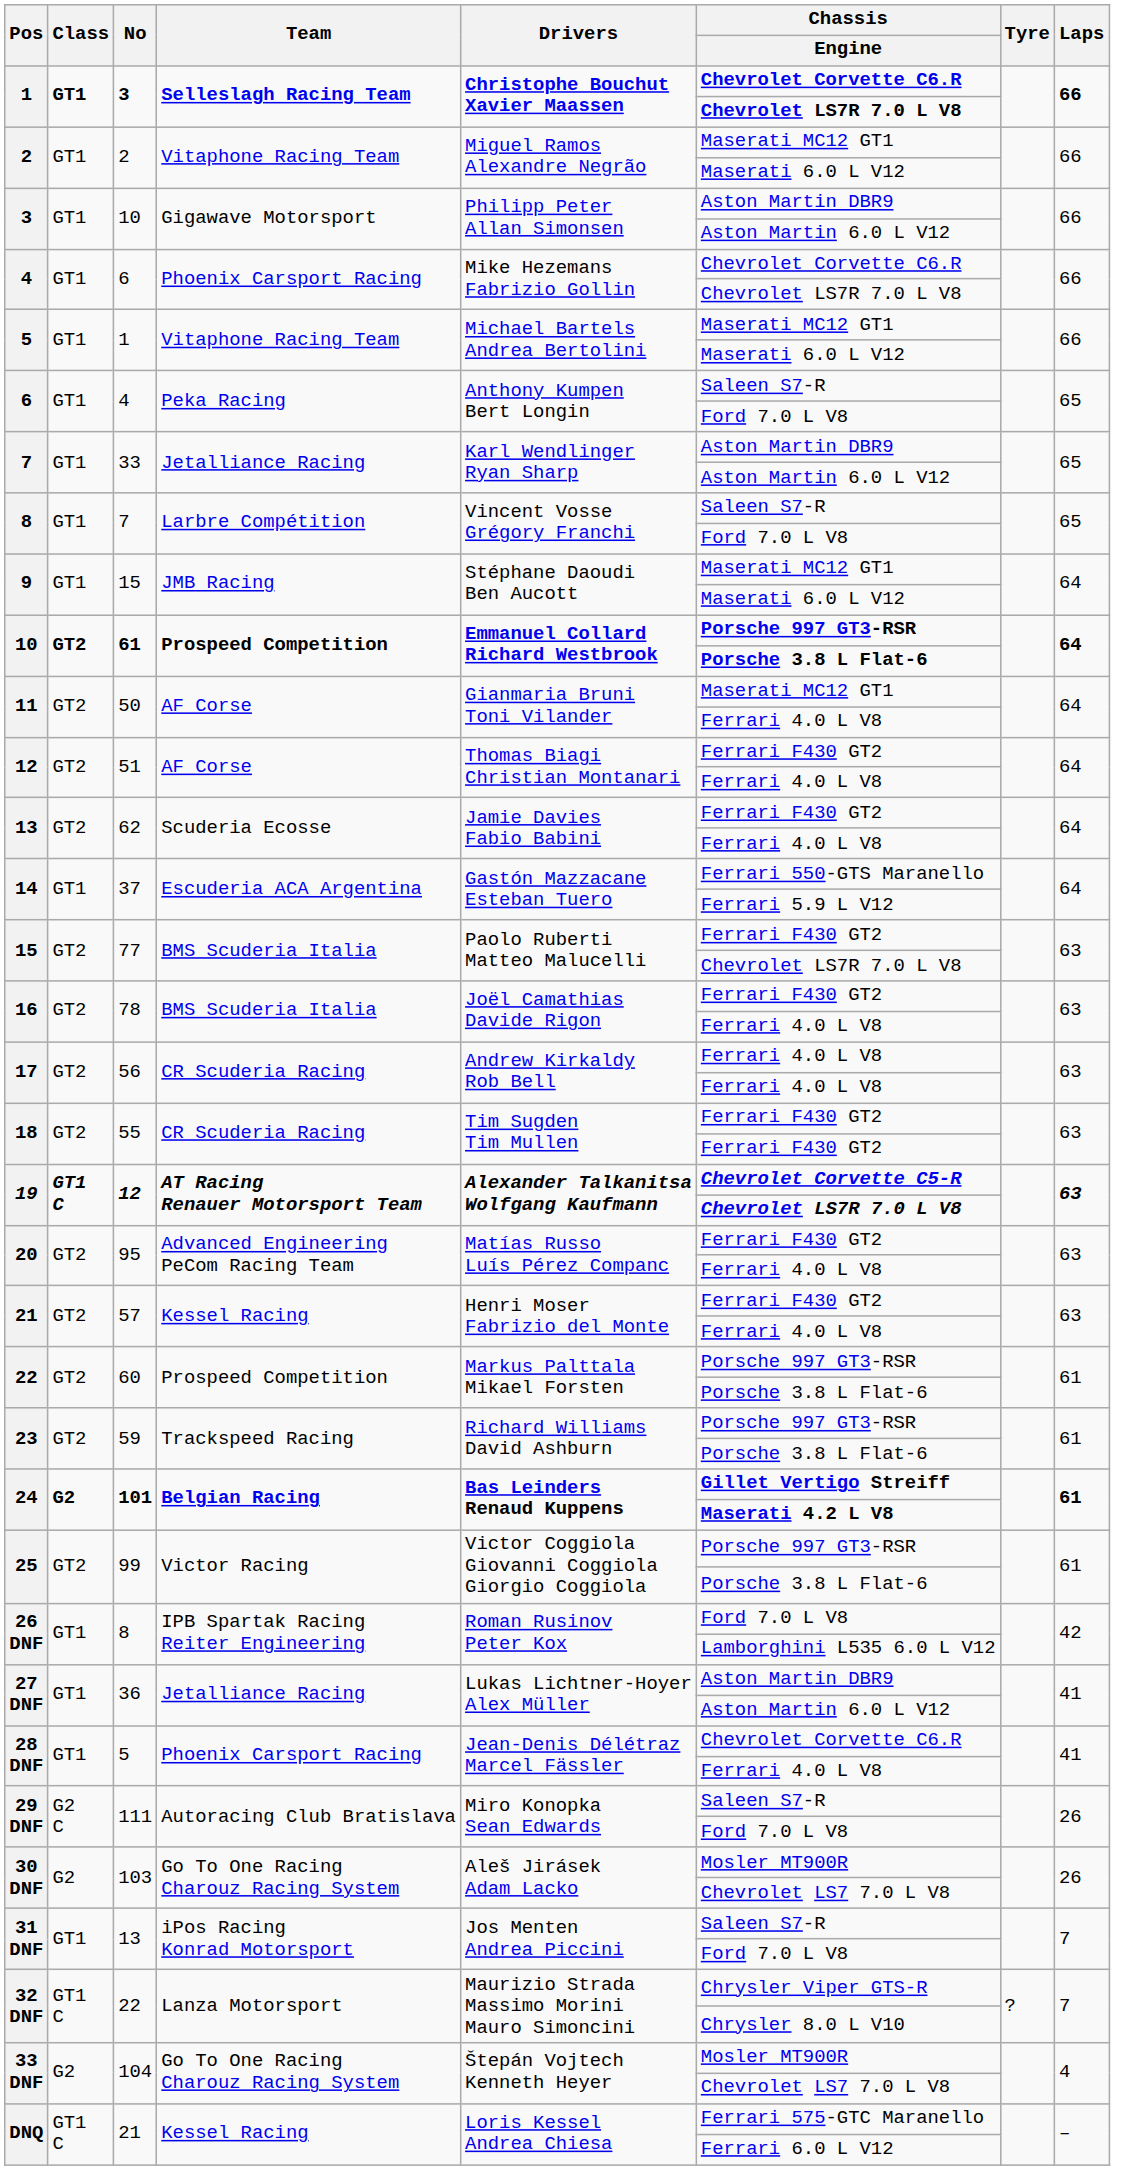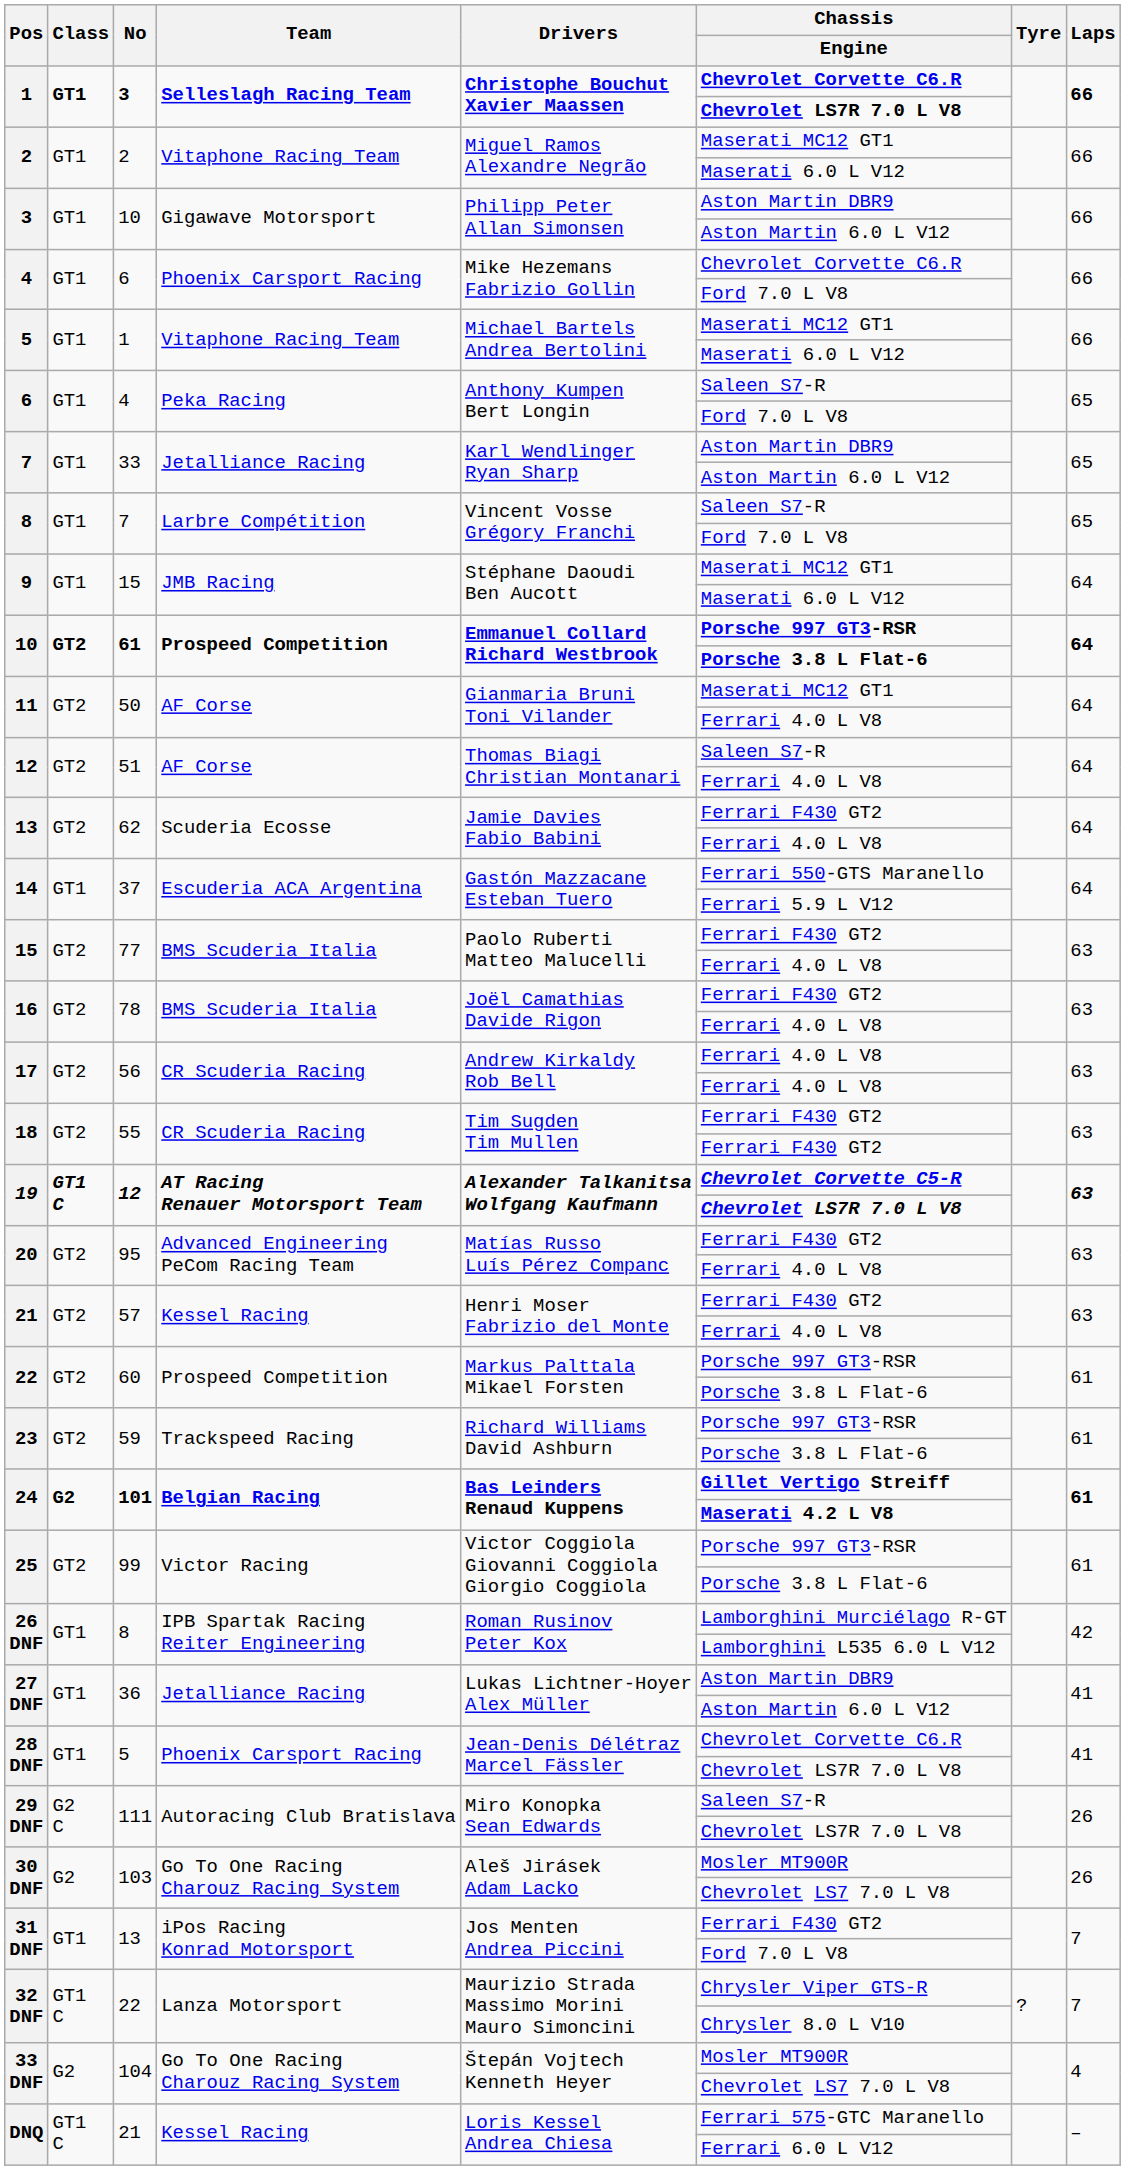(831, 295) Chevrolet LS7R 7.0 L V8 -> (774, 295) Ford 7.0 L V8
(791, 752) Ferrari F430 GT2 -> (763, 752) Saleen S7-R
(831, 966) Chevrolet LS7R 7.0 L V8 -> (791, 966) Ferrari 4.0 L V8
(774, 1619) Ford 7.0 L V8 -> (854, 1619) Lamborghini Murciélago R-GT
(791, 1771) Ferrari 4.0 L V8 -> (831, 1771) Chevrolet LS7R 7.0 L V8
(774, 1832) Ford 7.0 L V8 -> (831, 1832) Chevrolet LS7R 7.0 L V8
(763, 1924) Saleen S7-R -> (791, 1924) Ferrari F430 GT2
